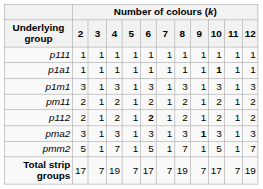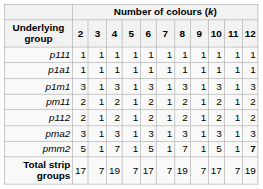(219, 70) bold -> (219, 70) normal
(151, 117) bold -> (151, 117) normal
(203, 133) bold -> (203, 133) normal
(253, 149) normal -> (253, 149) bold
